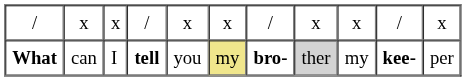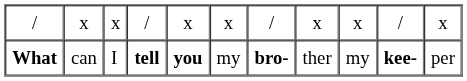(187, 57) normal -> (188, 57) bold
(227, 57) khaki background -> (229, 57) no background
(316, 57) lightgrey background -> (317, 57) no background
